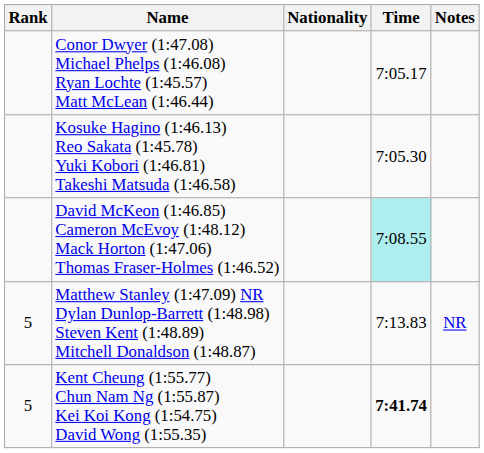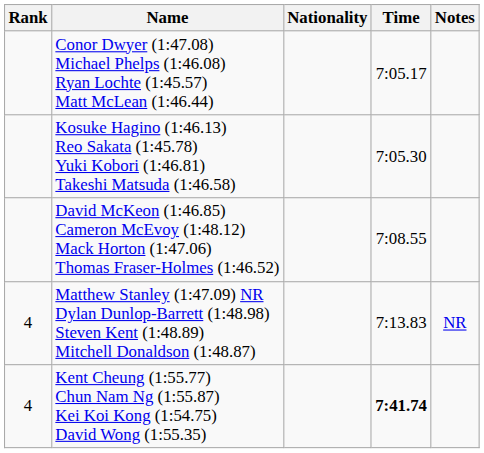(401, 239) paleturquoise background -> (401, 239) no background
(28, 322) 5 -> (28, 322) 4
(28, 406) 5 -> (28, 406) 4
